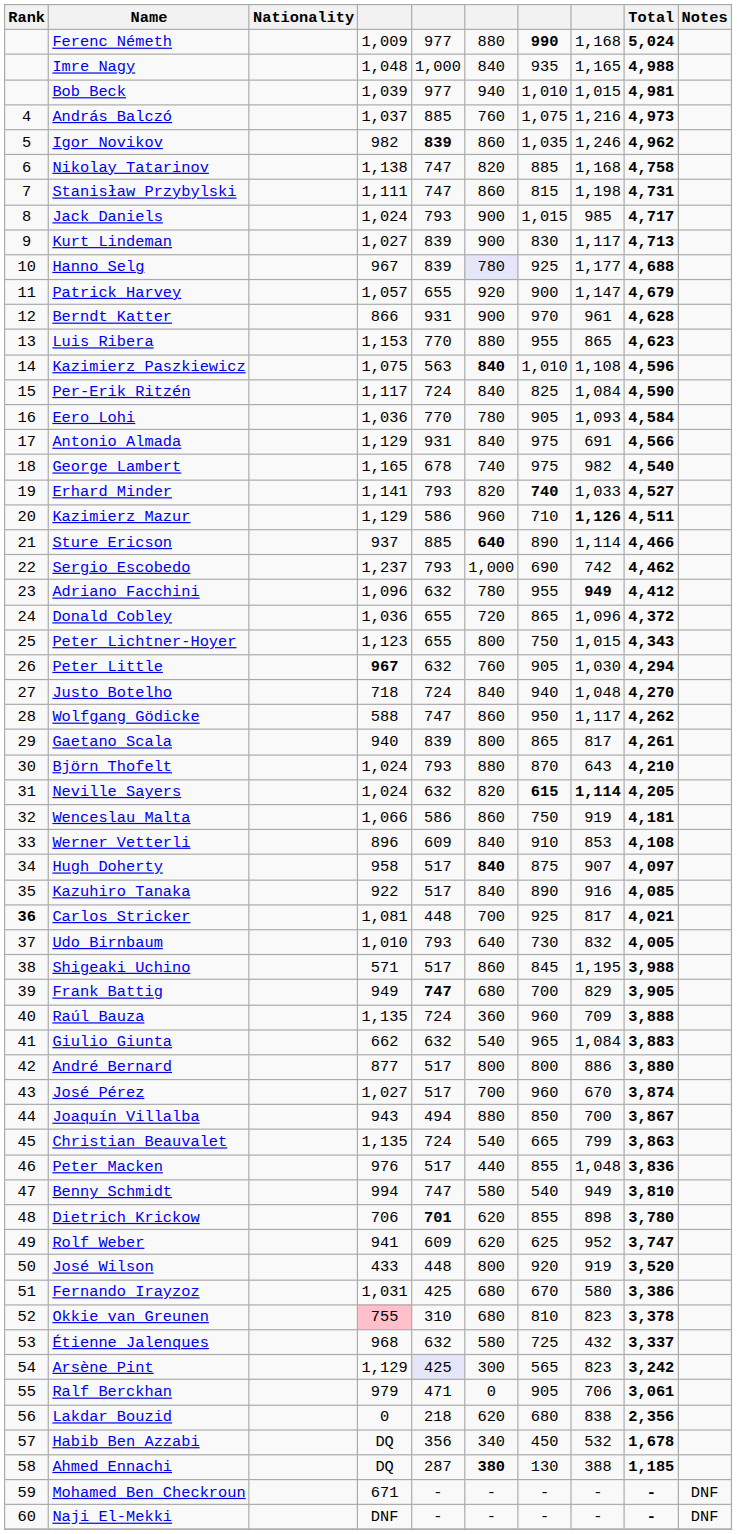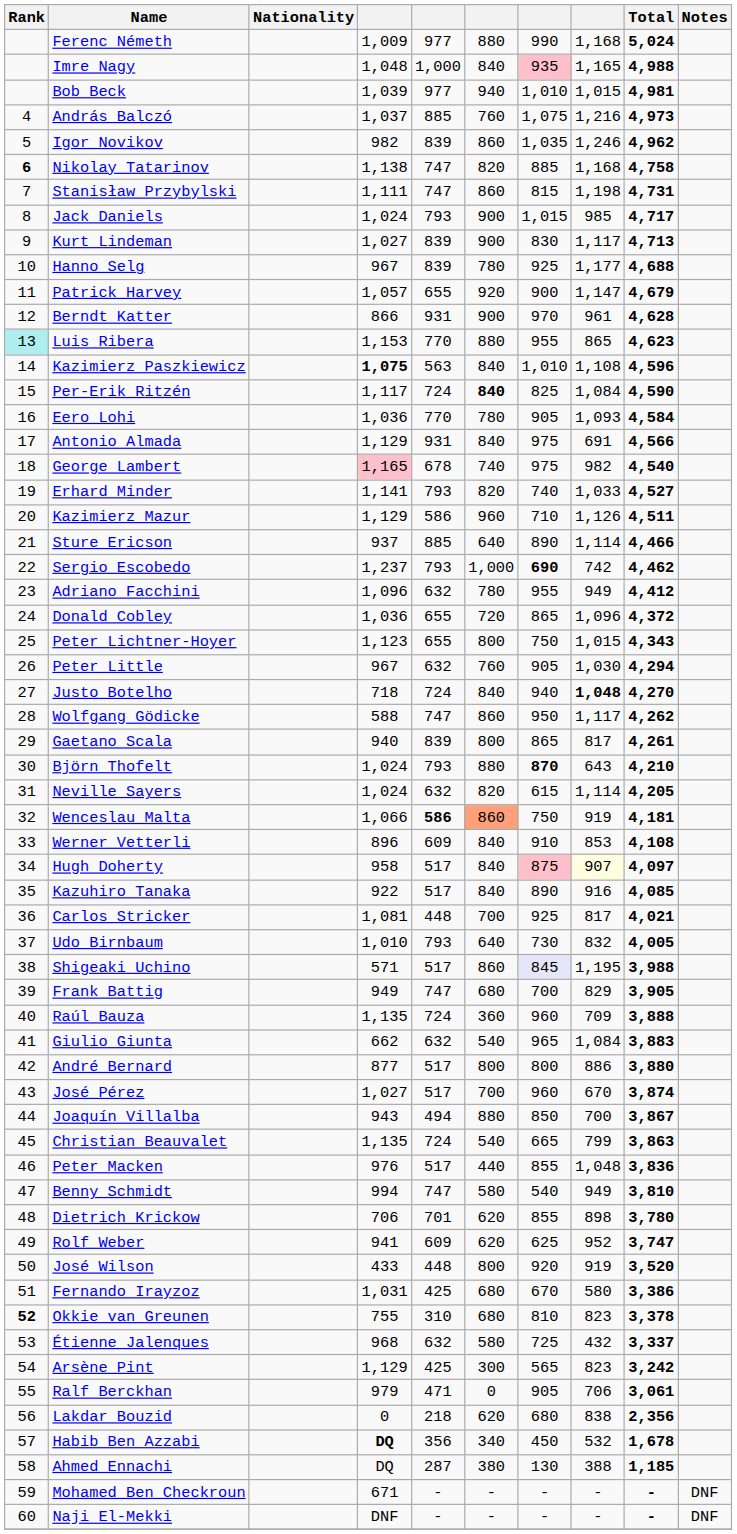(545, 42) bold -> (545, 42) normal
(545, 67) no background -> (545, 67) pink background
(438, 142) bold -> (438, 142) normal
(27, 167) normal -> (27, 167) bold
(491, 267) lavender background -> (491, 267) no background
(27, 342) no background -> (27, 342) paleturquoise background
(385, 367) normal -> (385, 367) bold
(491, 367) bold -> (491, 367) normal
(491, 392) normal -> (491, 392) bold
(385, 467) no background -> (385, 467) pink background
(545, 492) bold -> (545, 492) normal
(598, 517) bold -> (598, 517) normal
(491, 542) bold -> (491, 542) normal
(545, 567) normal -> (545, 567) bold
(598, 592) bold -> (598, 592) normal
(385, 667) bold -> (385, 667) normal
(598, 692) normal -> (598, 692) bold
(545, 767) normal -> (545, 767) bold
(545, 792) bold -> (545, 792) normal
(598, 792) bold -> (598, 792) normal
(438, 817) normal -> (438, 817) bold
(491, 817) no background -> (491, 817) lightsalmon background
(491, 867) bold -> (491, 867) normal
(545, 867) no background -> (545, 867) pink background
(598, 867) no background -> (598, 867) lightyellow background
(27, 917) bold -> (27, 917) normal
(545, 967) no background -> (545, 967) lavender background
(438, 992) bold -> (438, 992) normal
(438, 1217) bold -> (438, 1217) normal
(27, 1317) normal -> (27, 1317) bold
(385, 1317) pink background -> (385, 1317) no background
(438, 1367) lavender background -> (438, 1367) no background
(385, 1442) normal -> (385, 1442) bold
(491, 1467) bold -> (491, 1467) normal
